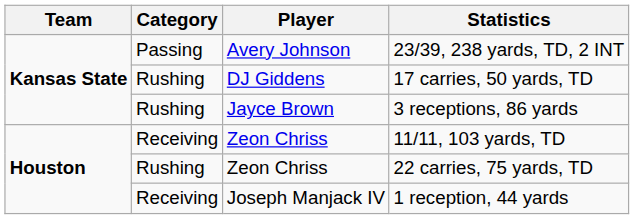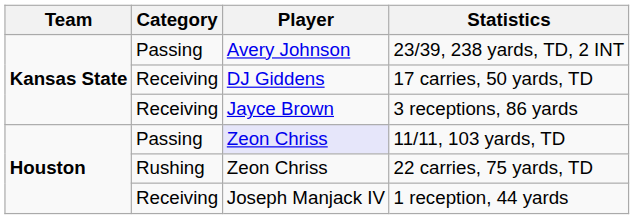(170, 79) Rushing -> (177, 79) Receiving
(170, 109) Rushing -> (177, 109) Receiving
(177, 138) Receiving -> (169, 138) Passing
(277, 138) no background -> (277, 138) lavender background
